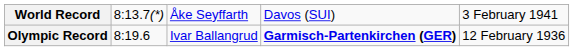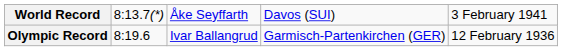(360, 36) bold -> (355, 36) normal
